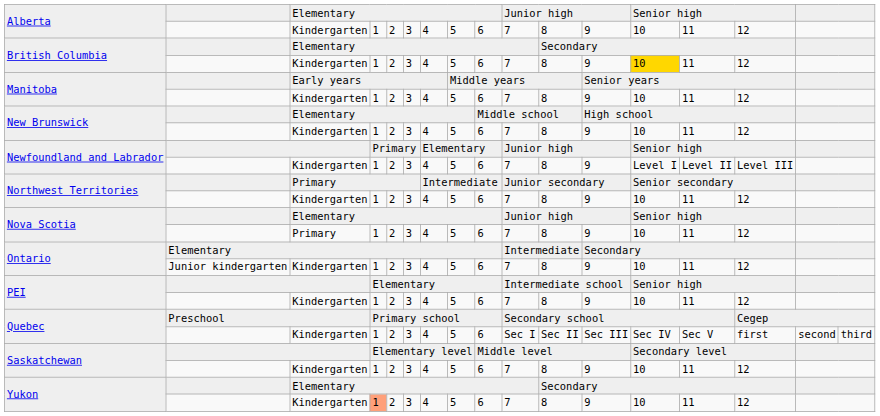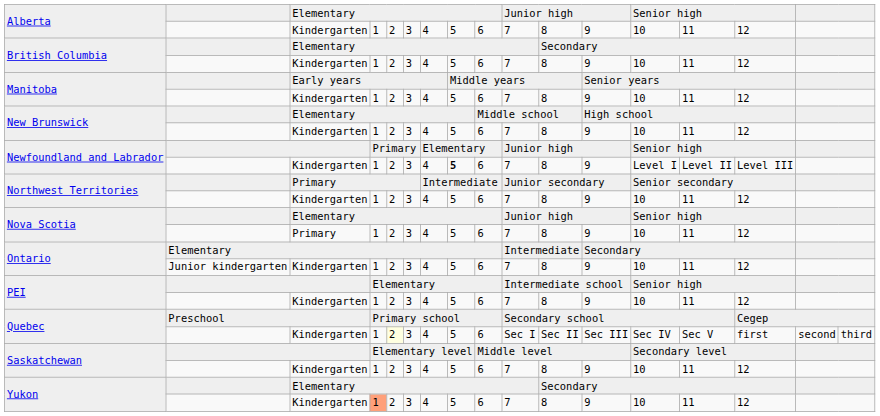(639, 64) gold background -> (639, 64) no background
(453, 165) normal -> (453, 165) bold
(392, 335) no background -> (392, 335) lightyellow background
